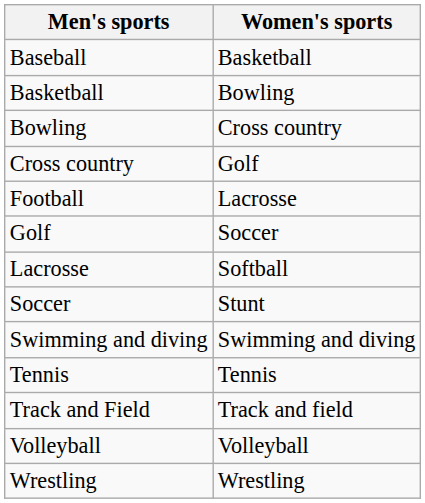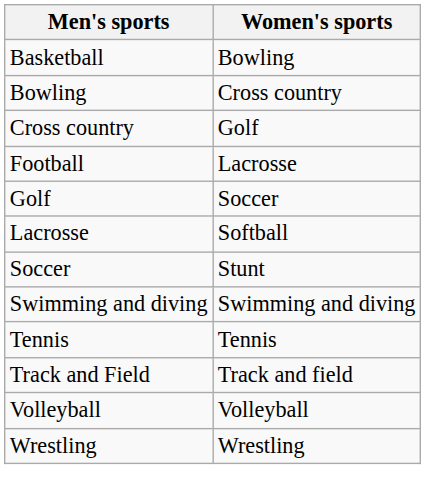- row: (48, 57)
